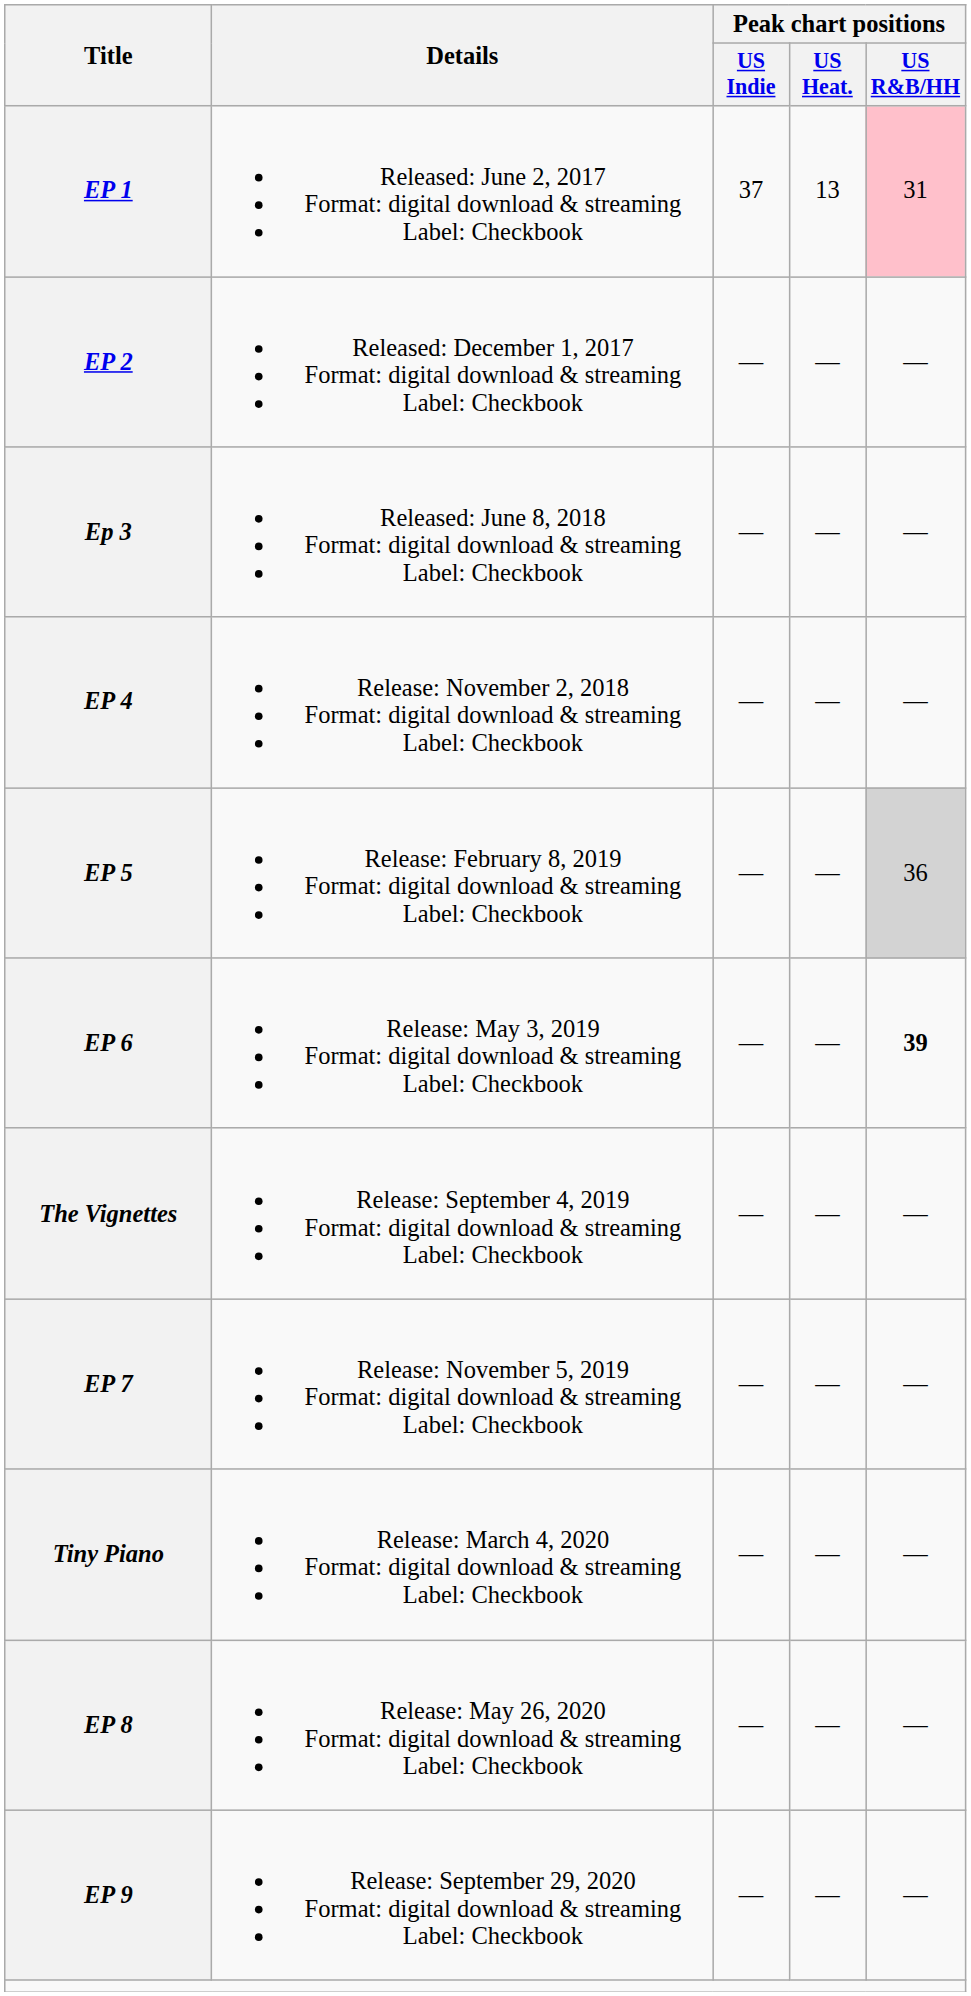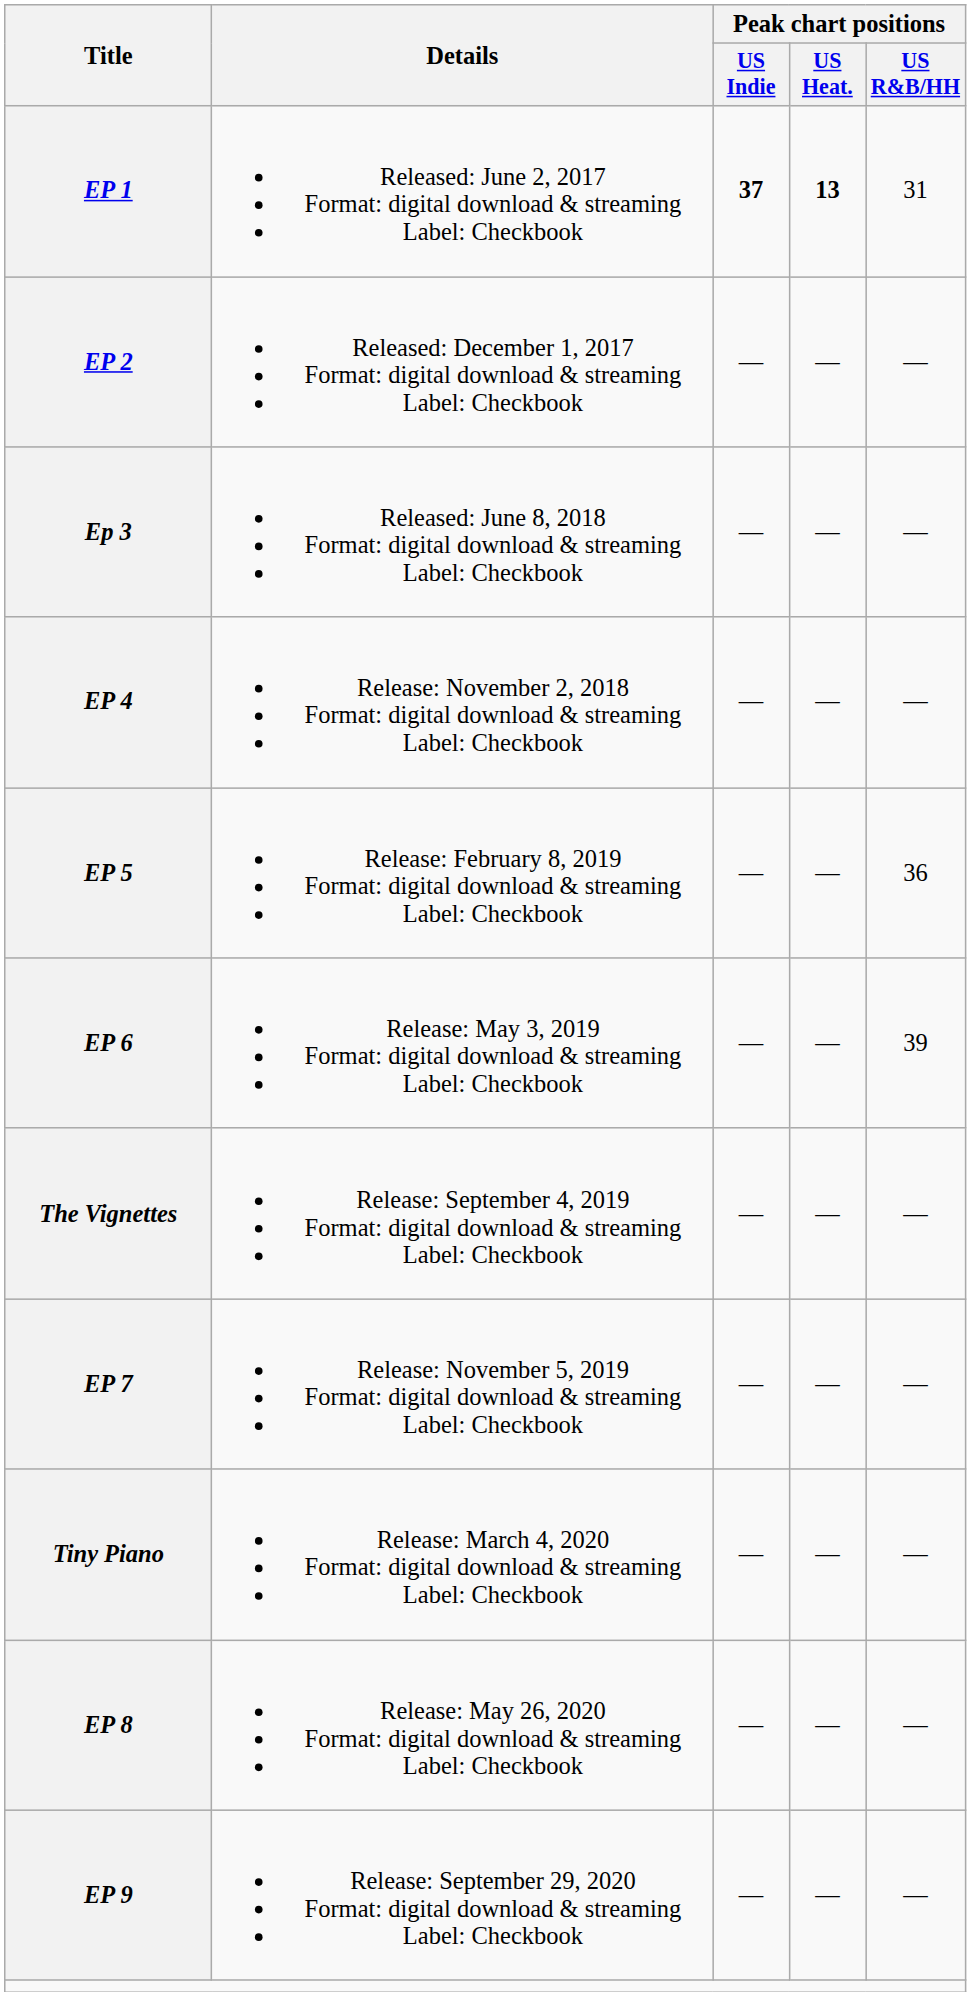(751, 190) normal -> (751, 190) bold
(827, 190) normal -> (827, 190) bold
(915, 190) pink background -> (915, 190) no background
(915, 872) lightgrey background -> (915, 872) no background
(915, 1042) bold -> (915, 1042) normal
